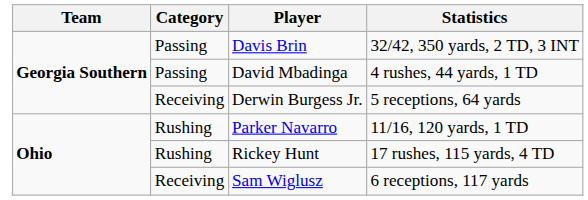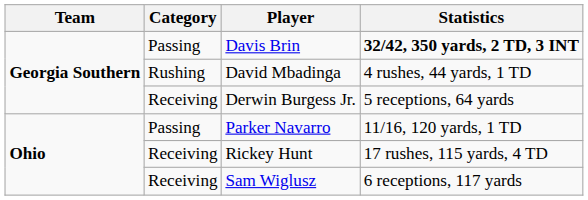(475, 45) normal -> (471, 45) bold
(181, 72) Passing -> (177, 72) Rushing
(183, 126) Rushing -> (174, 126) Passing
(183, 153) Rushing -> (183, 153) Receiving
